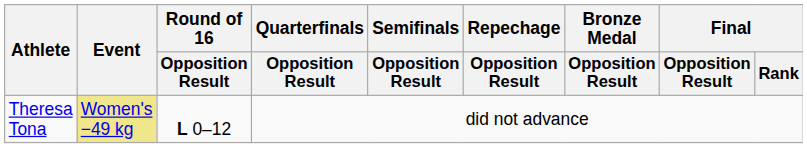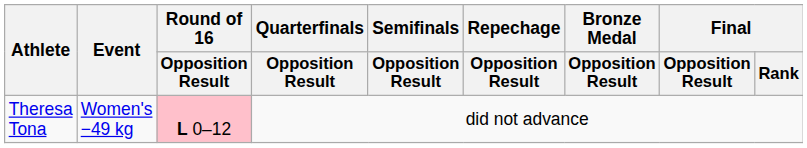(117, 119) khaki background -> (117, 119) no background
(204, 129) no background -> (204, 129) pink background
